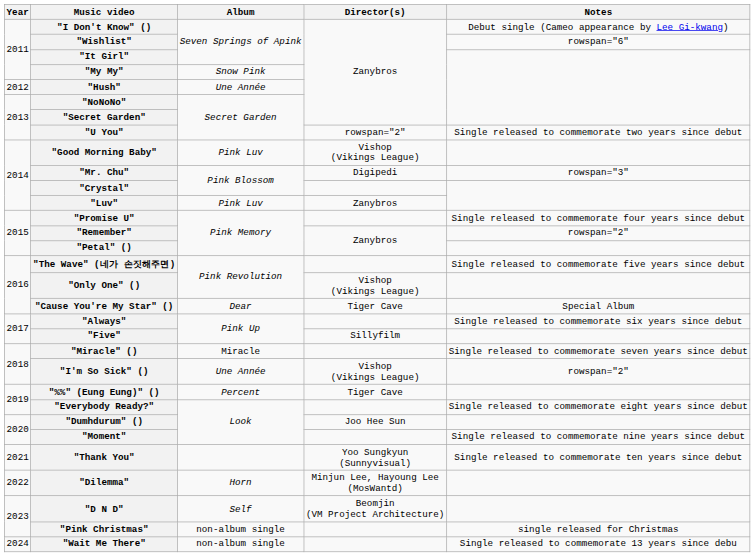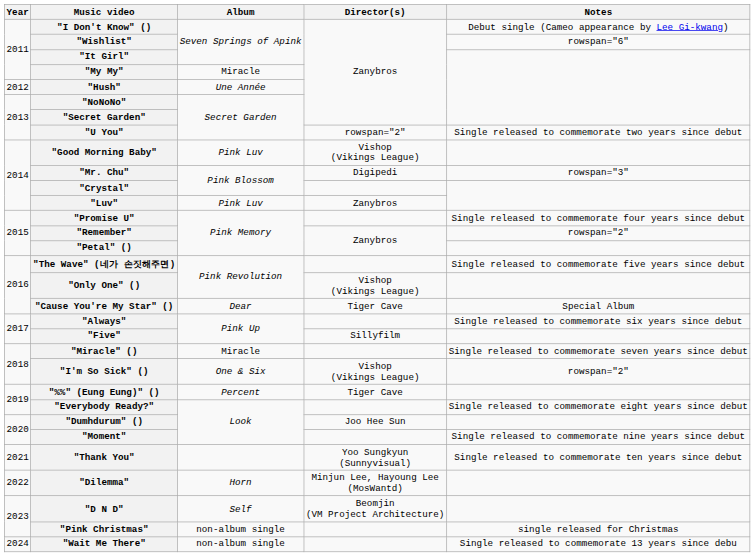(241, 72) Snow Pink -> (241, 72) Miracle
(241, 372) Une Année -> (241, 372) One & Six
